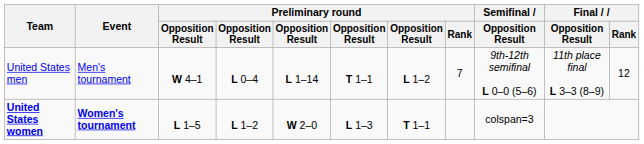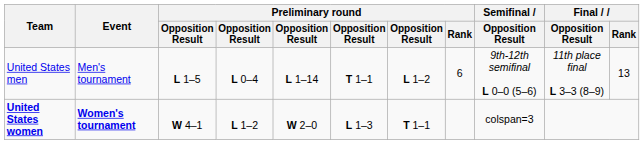(187, 80) W 4–1 -> (187, 80) L 1–5
(460, 74) 7 -> (460, 74) 6
(624, 74) 12 -> (624, 74) 13
(187, 125) L 1–5 -> (187, 125) W 4–1
